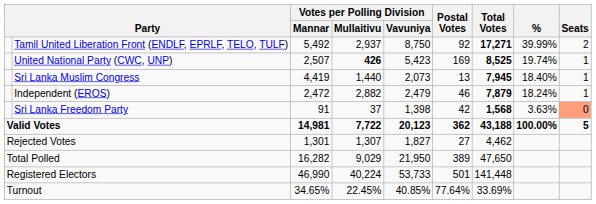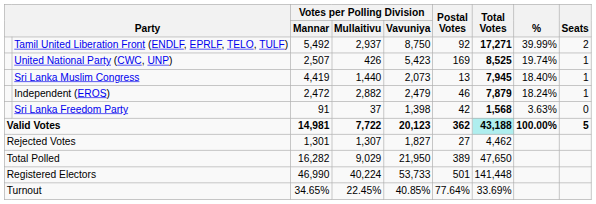(373, 61) bold -> (373, 61) normal
(586, 110) lightsalmon background -> (586, 110) no background
(496, 126) no background -> (496, 126) paleturquoise background
